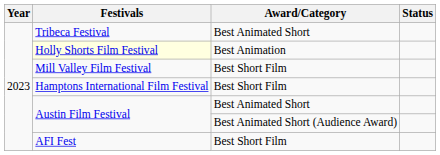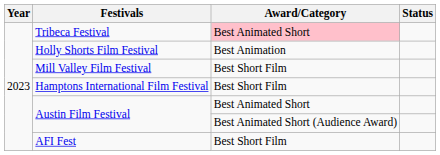(262, 31) no background -> (262, 31) pink background
(97, 50) lightyellow background -> (97, 50) no background
